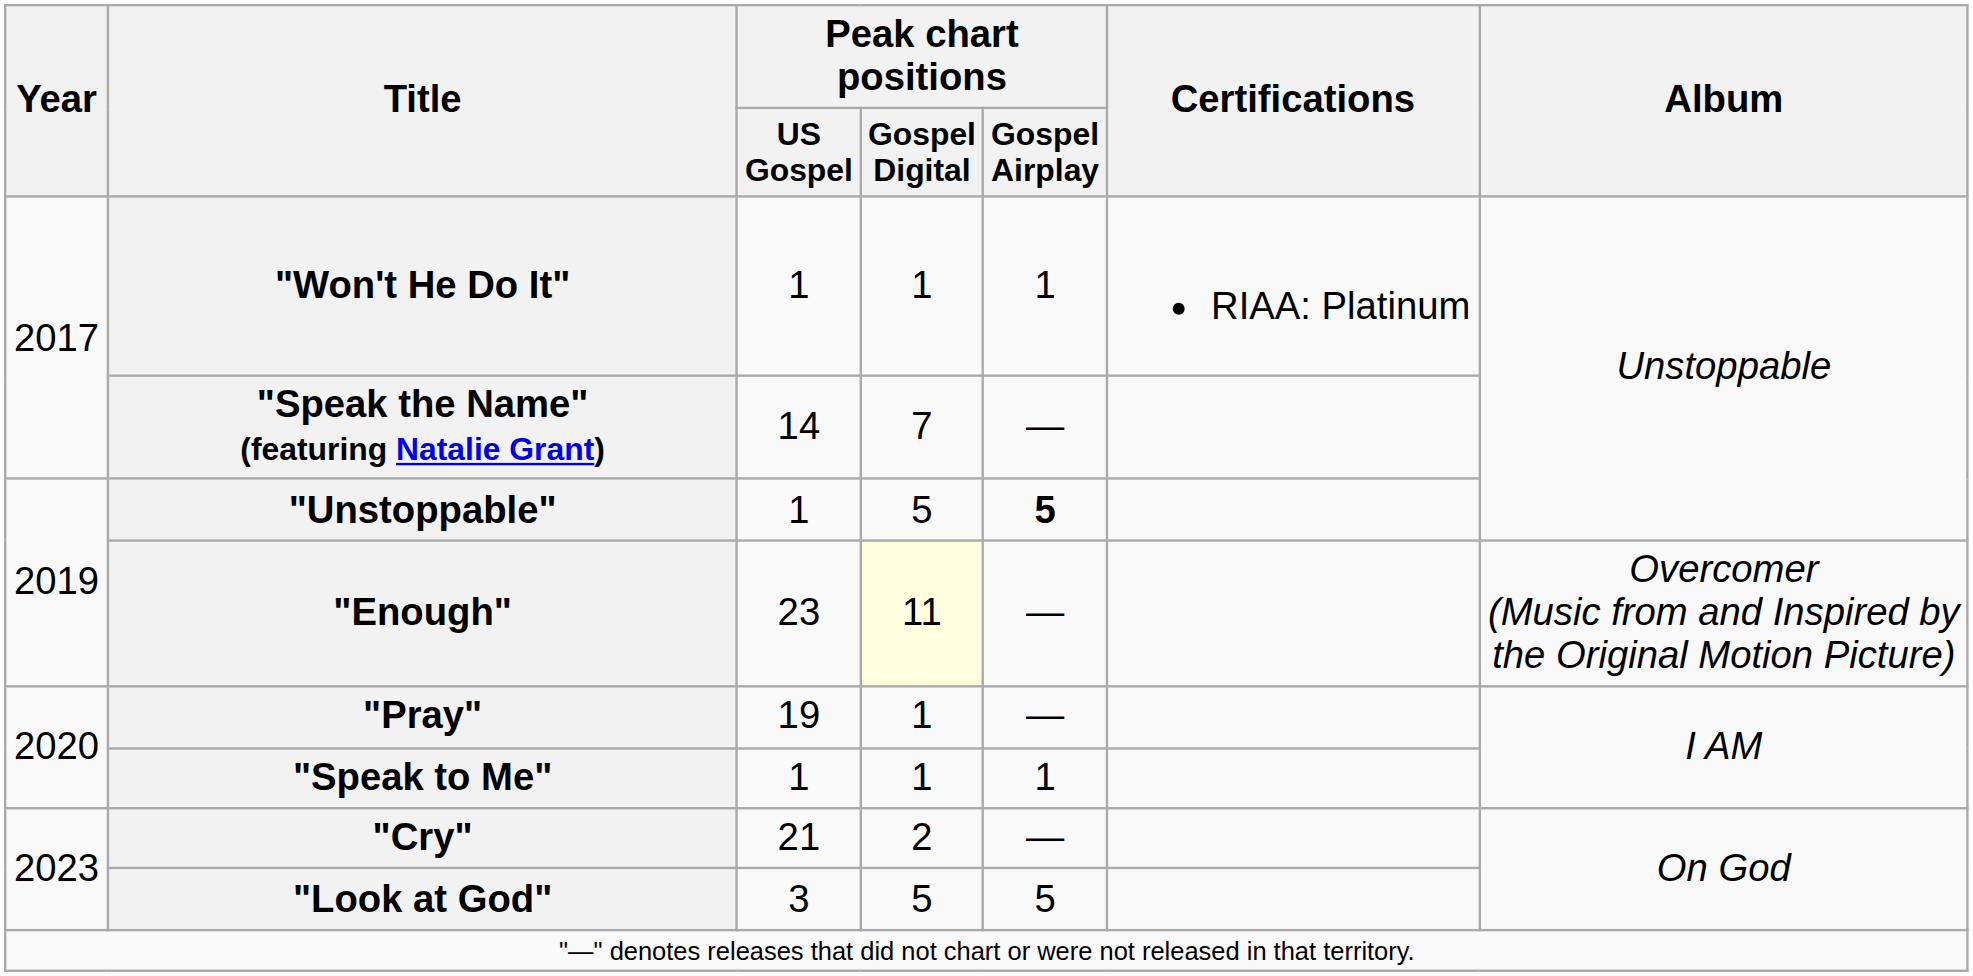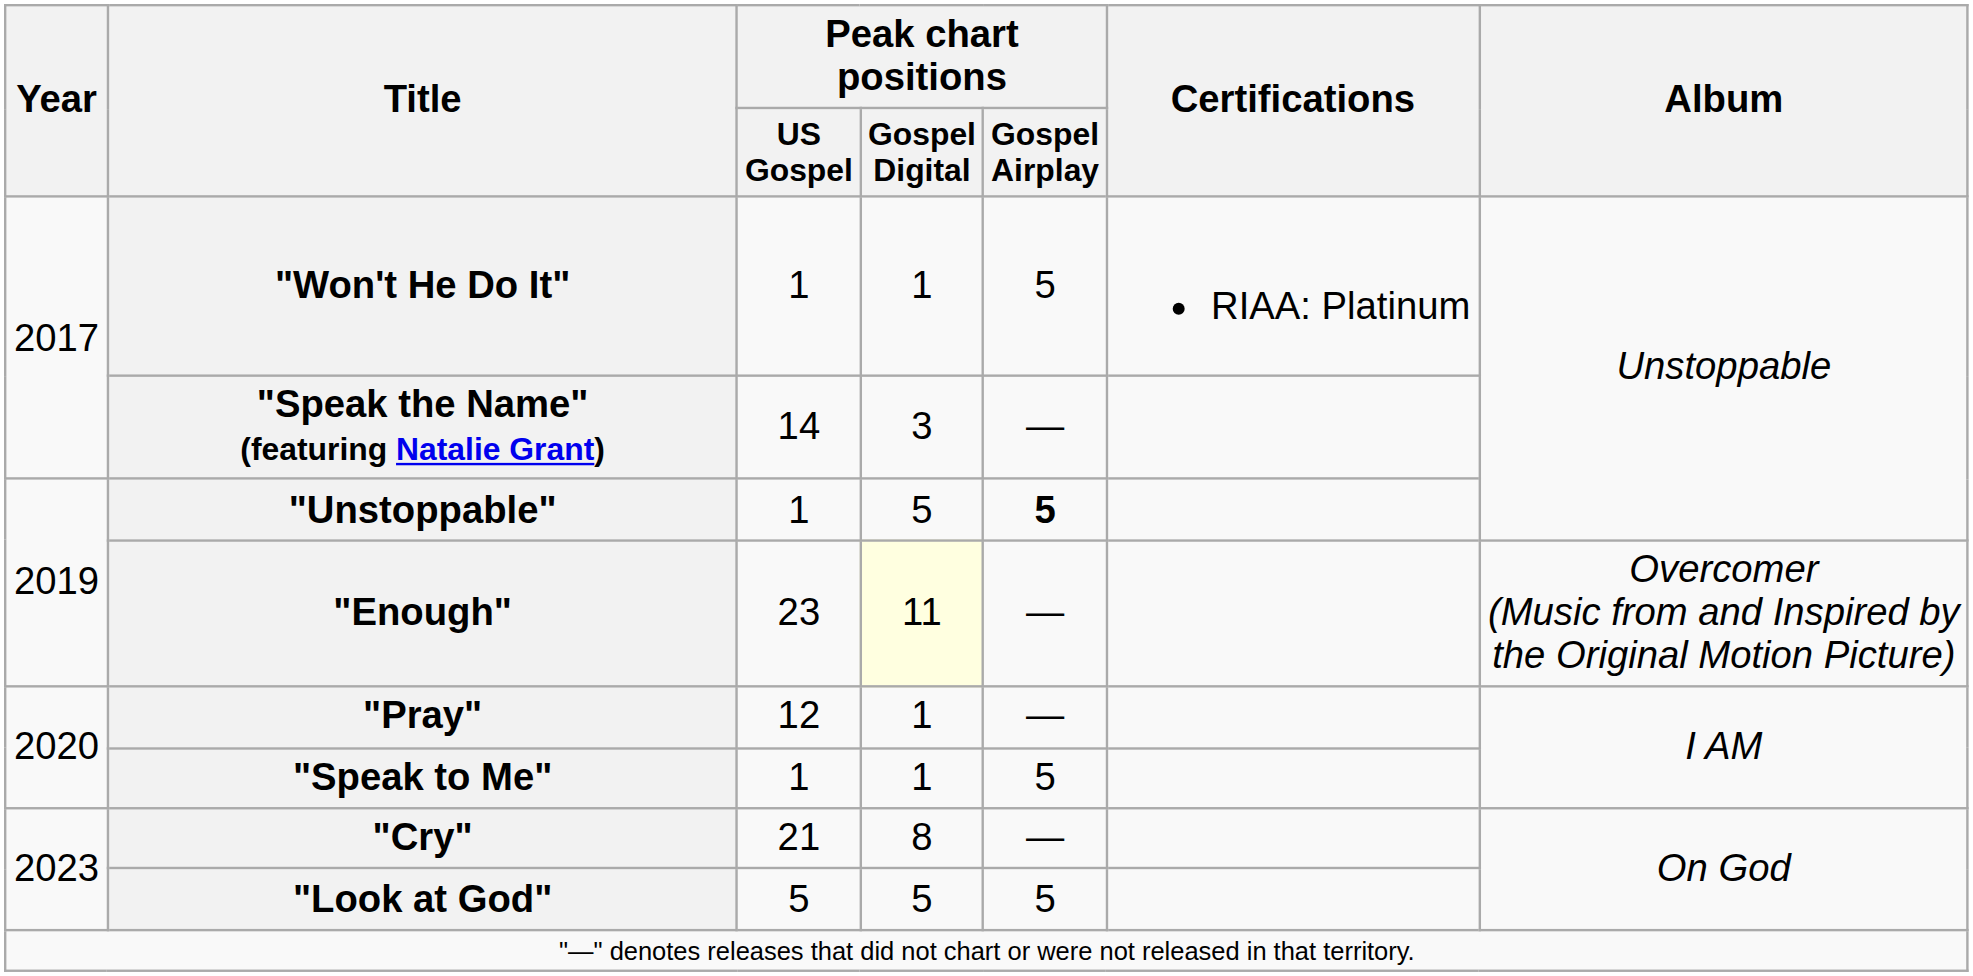(1045, 285) 1 -> (1045, 285) 5
(922, 426) 7 -> (922, 426) 3
(799, 716) 19 -> (799, 716) 12
(1045, 777) 1 -> (1045, 777) 5
(922, 837) 2 -> (922, 837) 8
(799, 898) 3 -> (799, 898) 5
